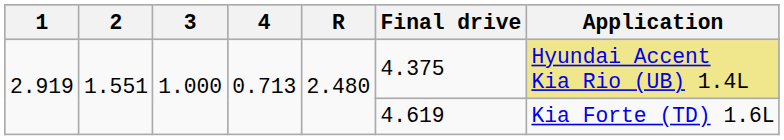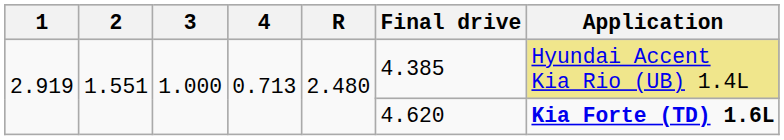(413, 69) 4.375 -> (413, 69) 4.385
(413, 116) 4.619 -> (413, 116) 4.620
(653, 116) normal -> (653, 116) bold
